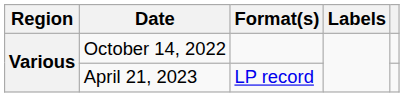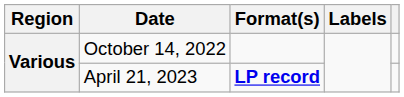(274, 77) normal -> (277, 77) bold
